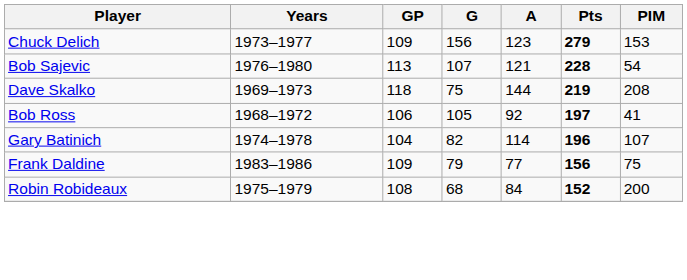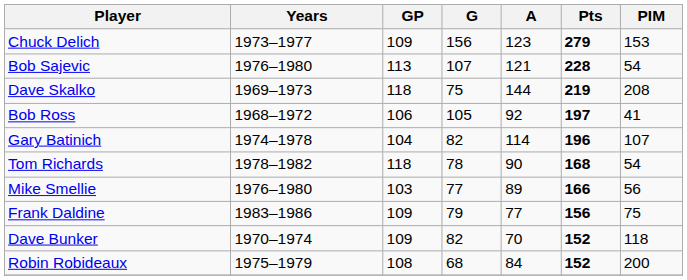+ row: (56, 164)
+ row: (52, 189)
+ row: (53, 238)
